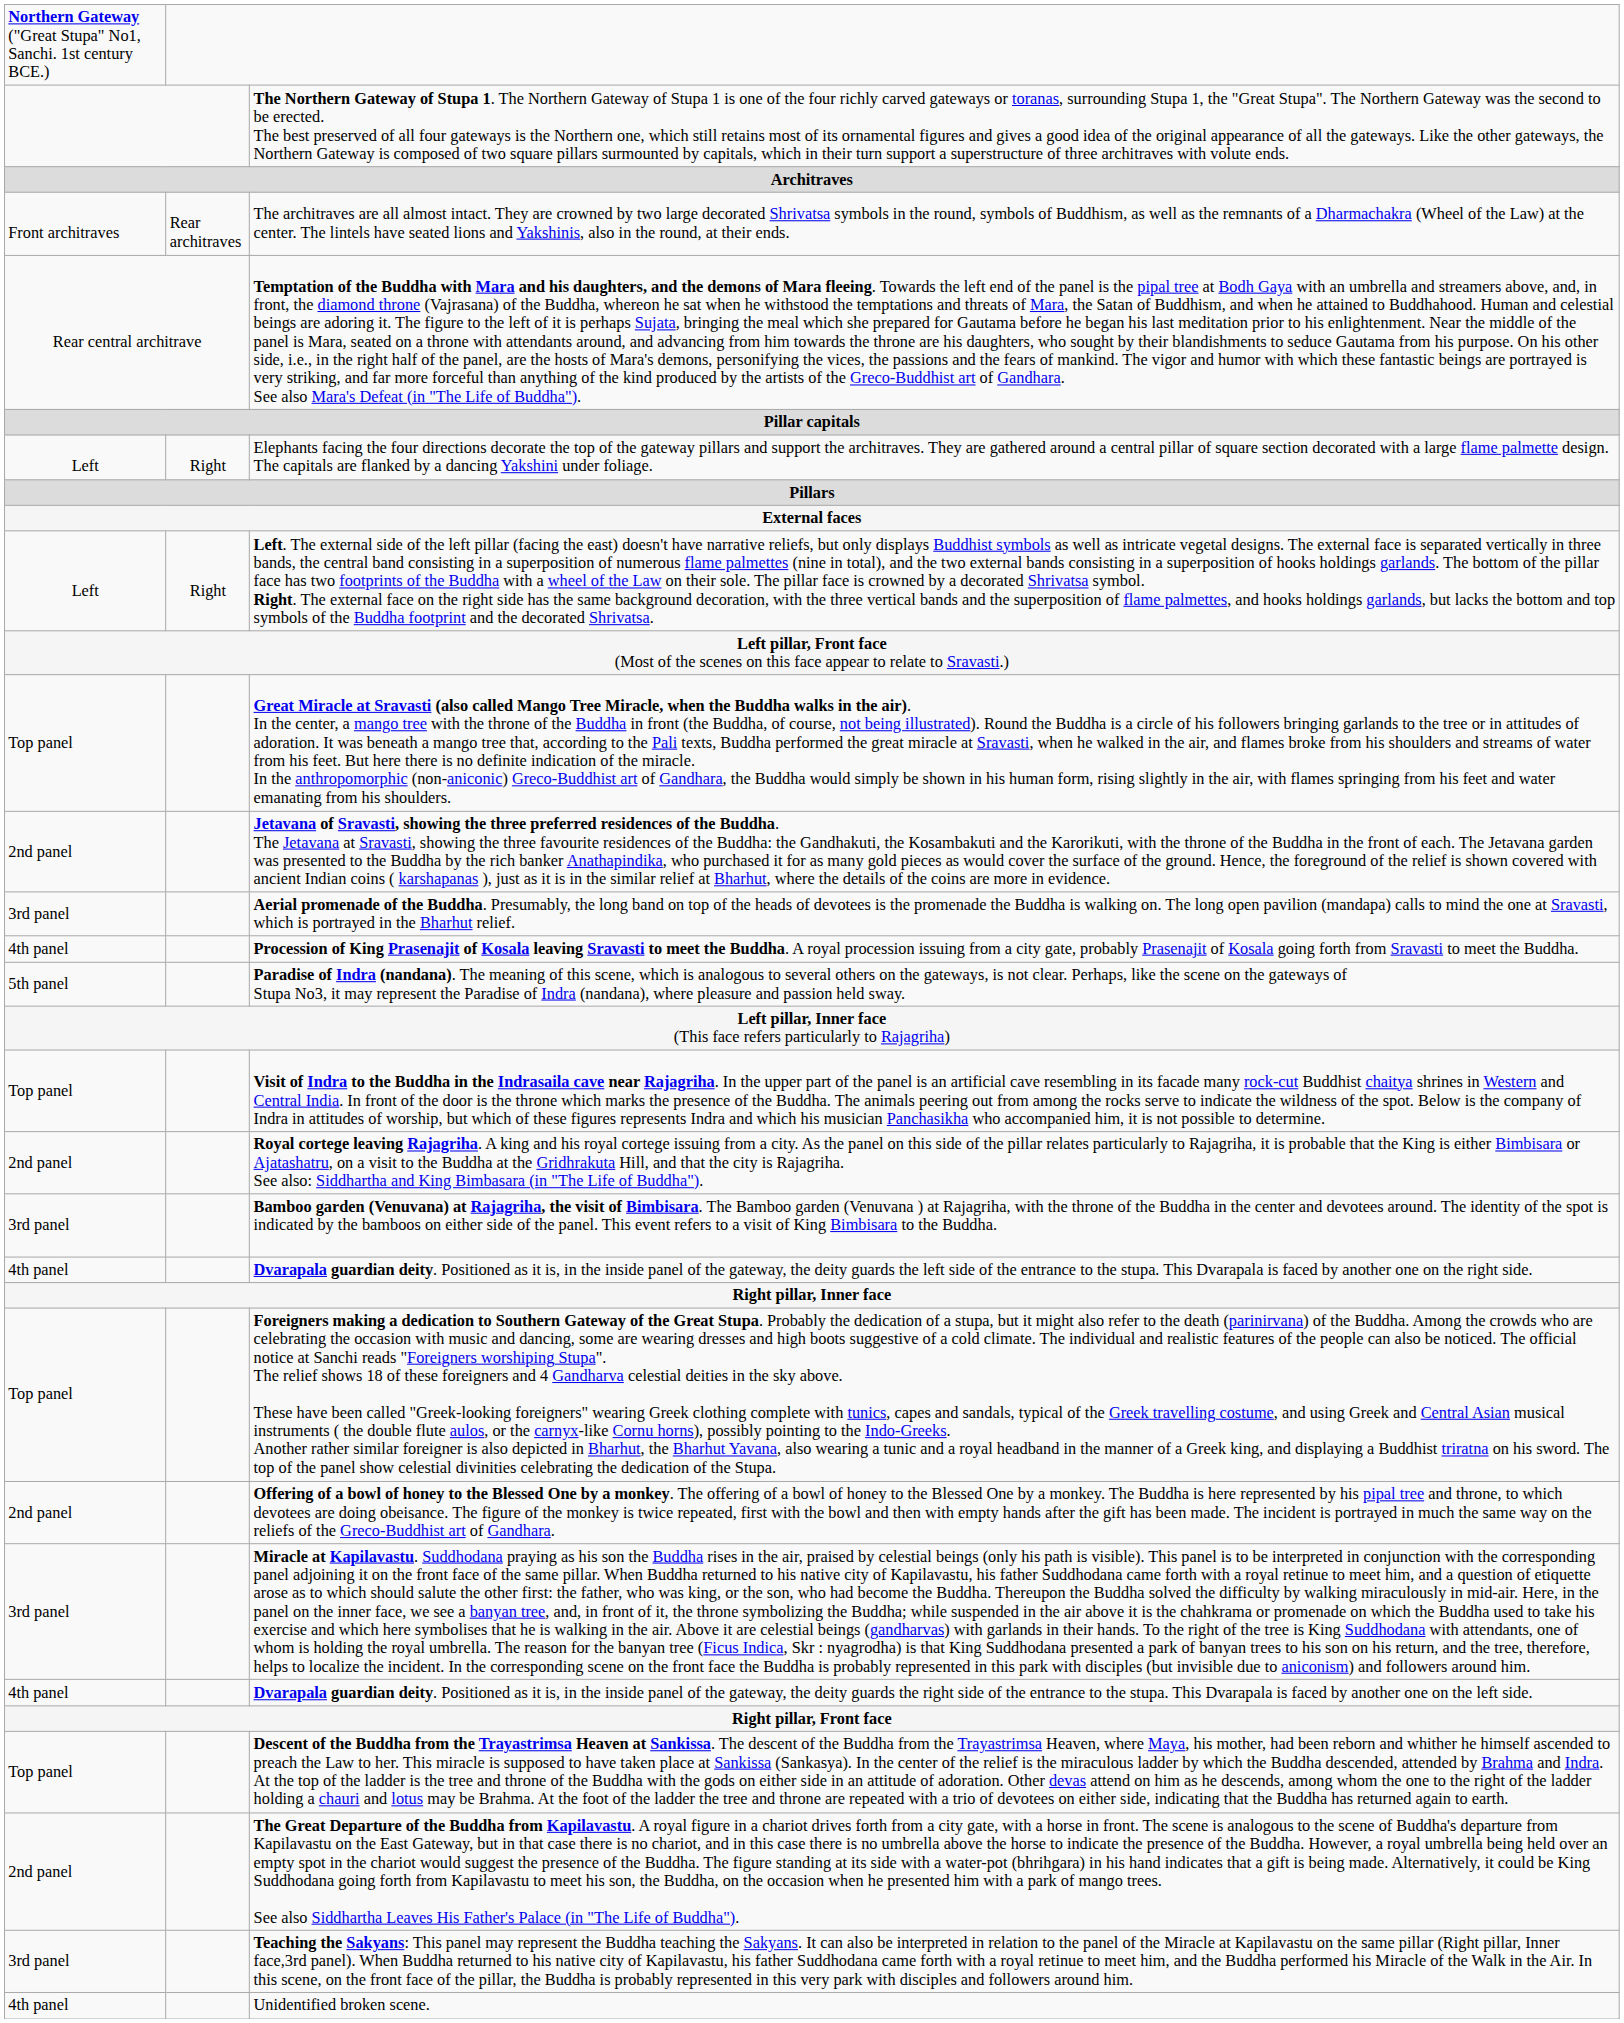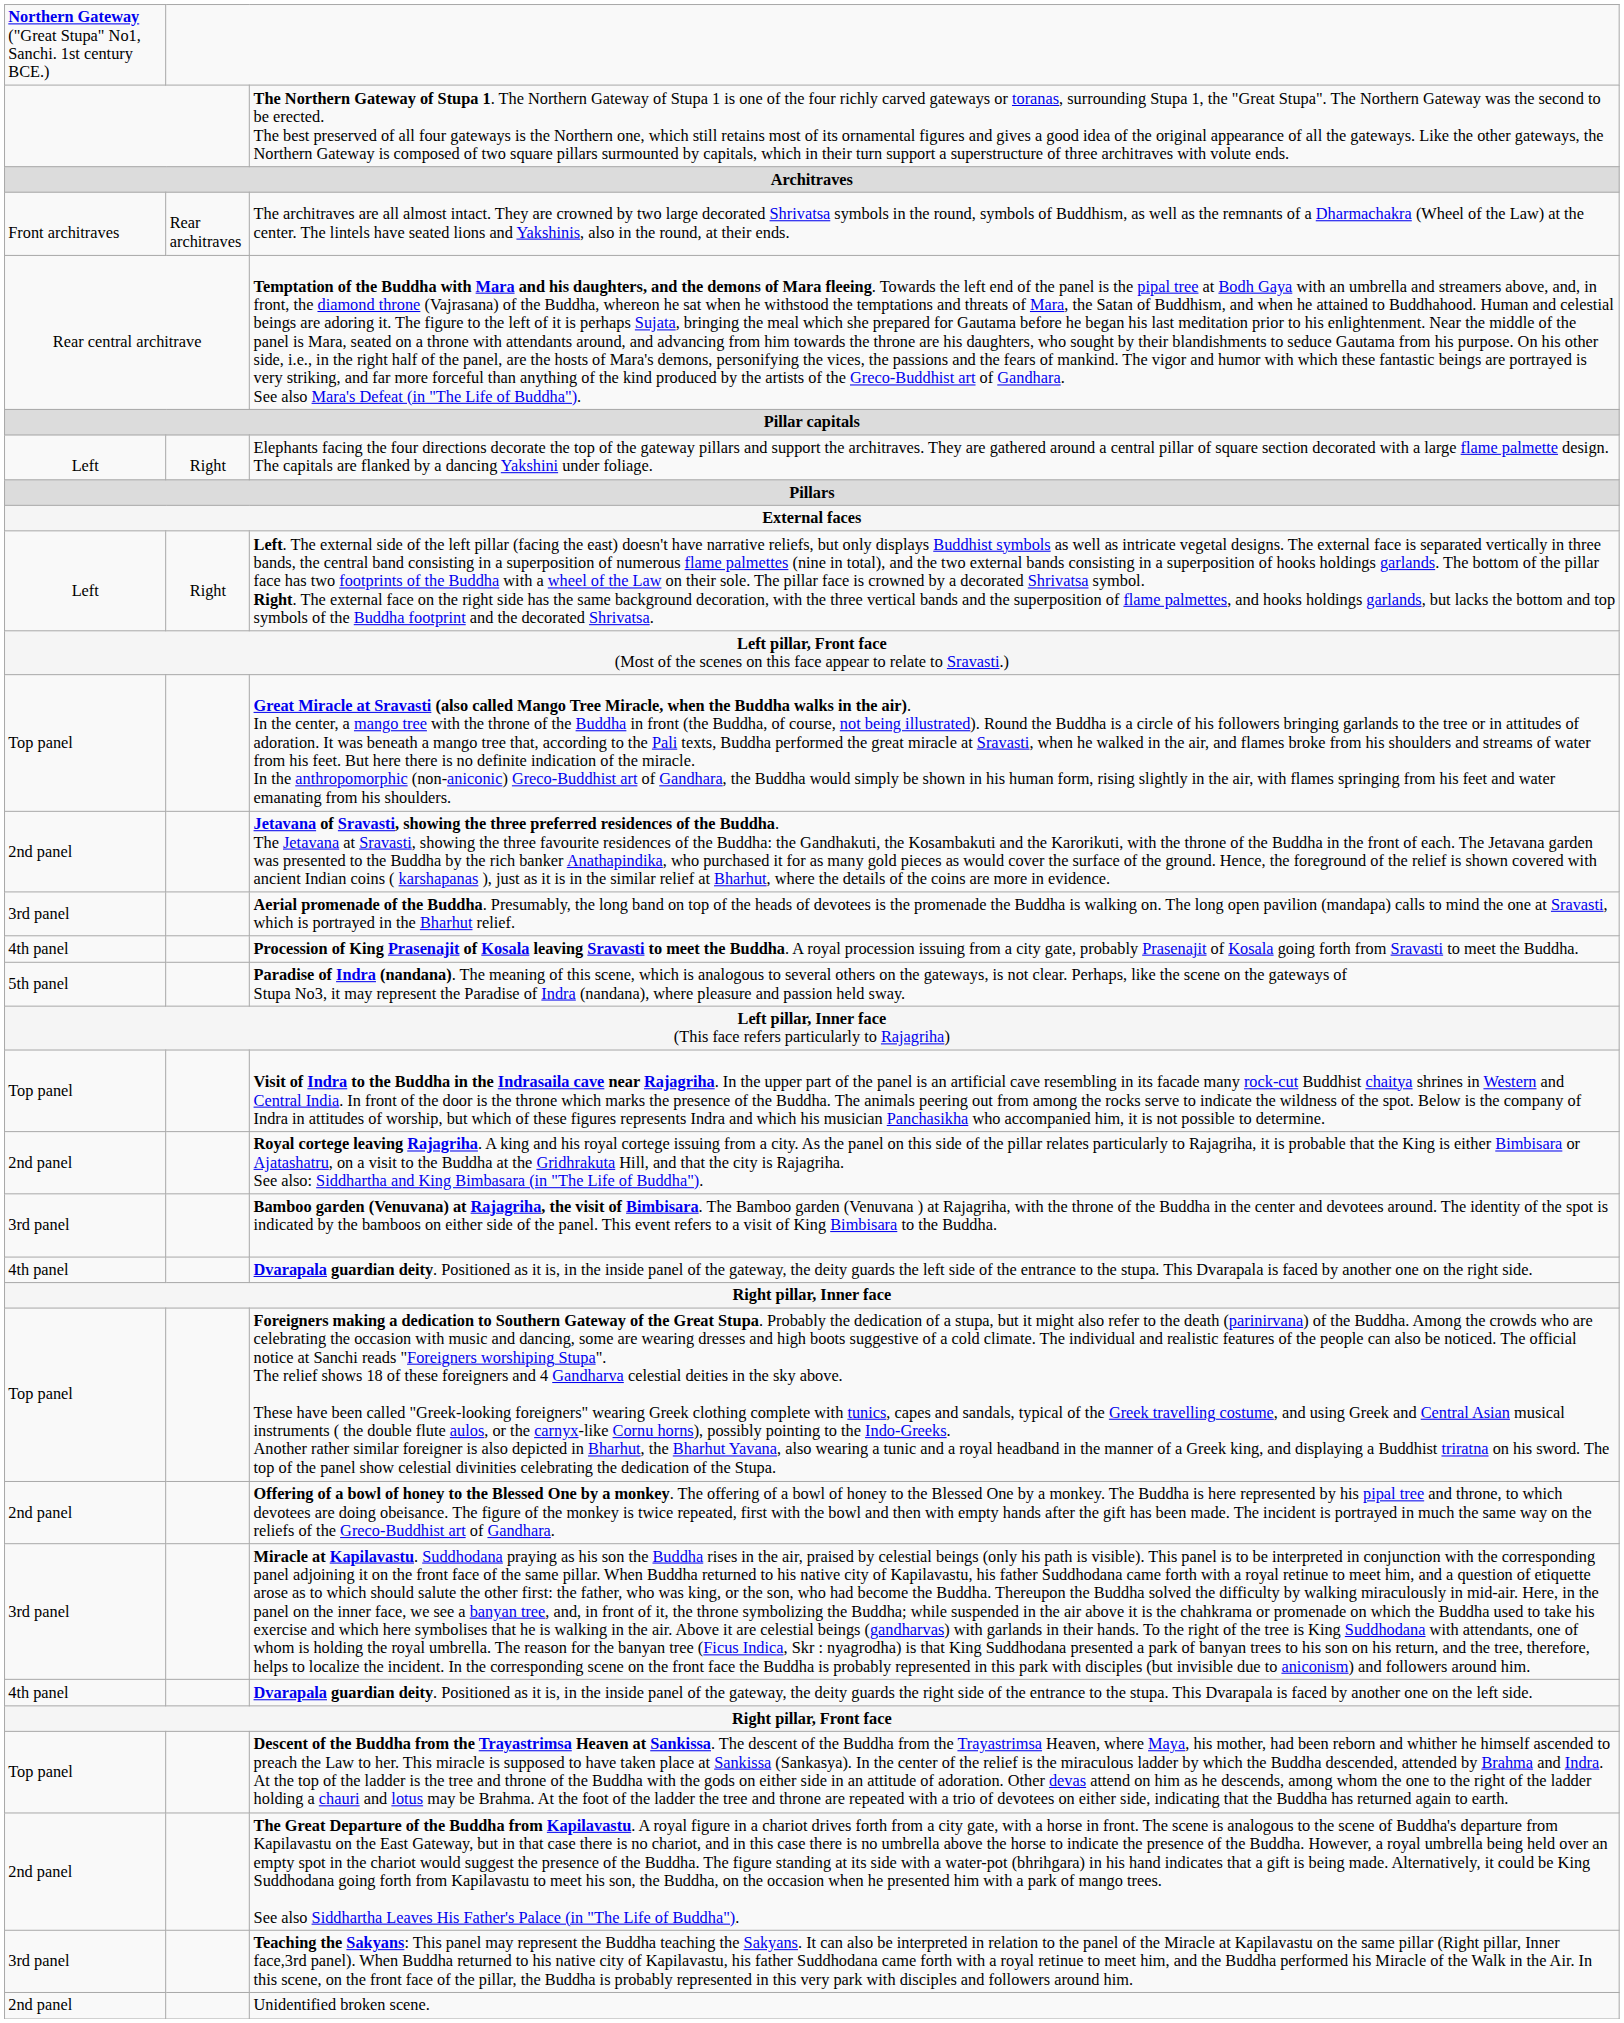(38, 2005) 4th panel -> (40, 2005) 2nd panel
